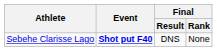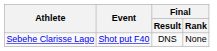(125, 40) bold -> (124, 40) normal
